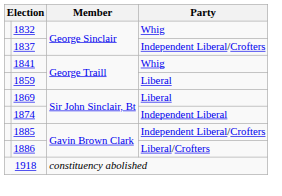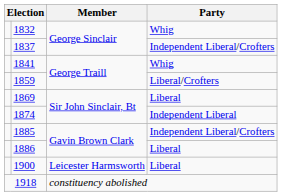(156, 81) Liberal -> (184, 81) Liberal/Crofters
(175, 149) Liberal/Crofters -> (165, 149) Liberal
+ row: (24, 166)
